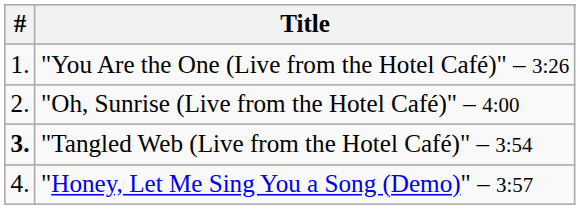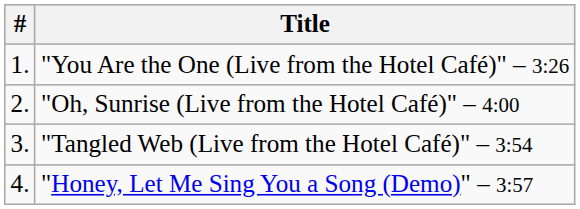(20, 143) bold -> (20, 143) normal
